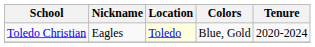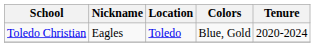(165, 32) lightyellow background -> (165, 32) no background
